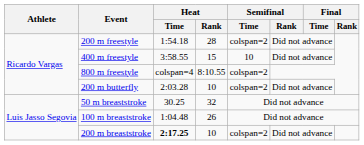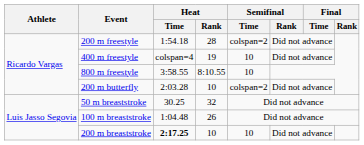(174, 57) 3:58.55 -> (174, 57) colspan=4
(212, 57) 15 -> (212, 57) 19
(174, 72) colspan=4 -> (174, 72) 3:58.55
(249, 72) colspan=2 -> (249, 72) 10
(249, 133) colspan=2 -> (249, 133) 10
